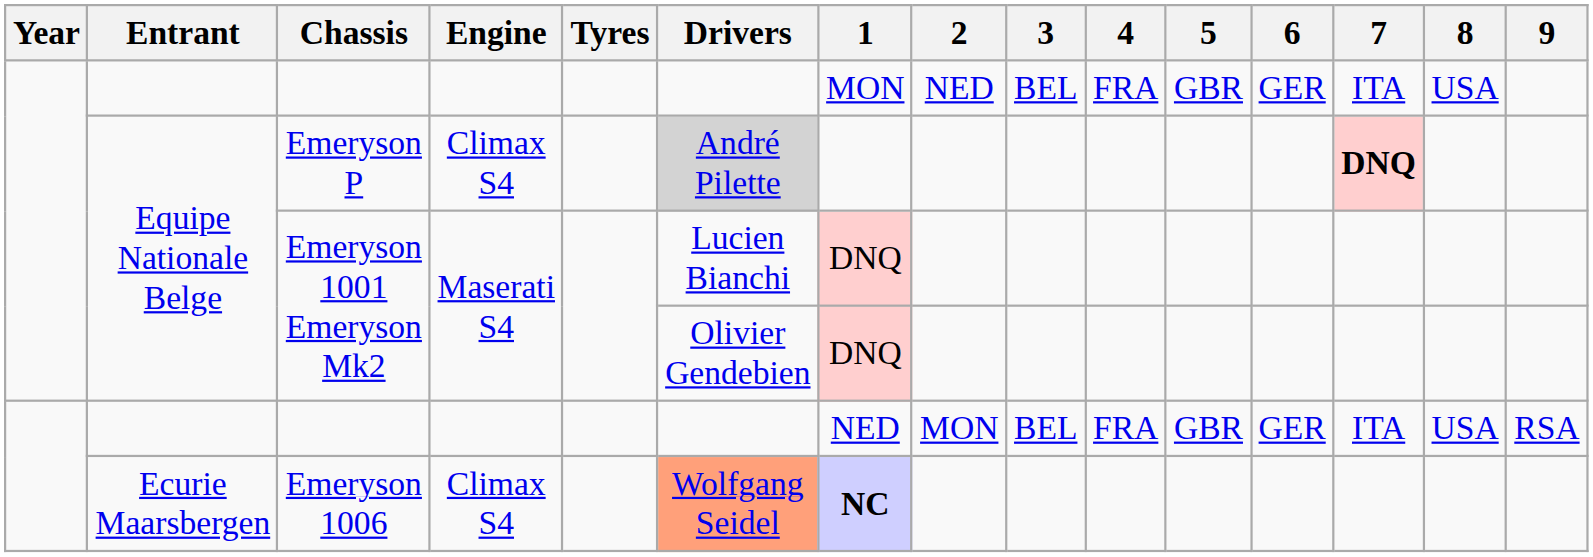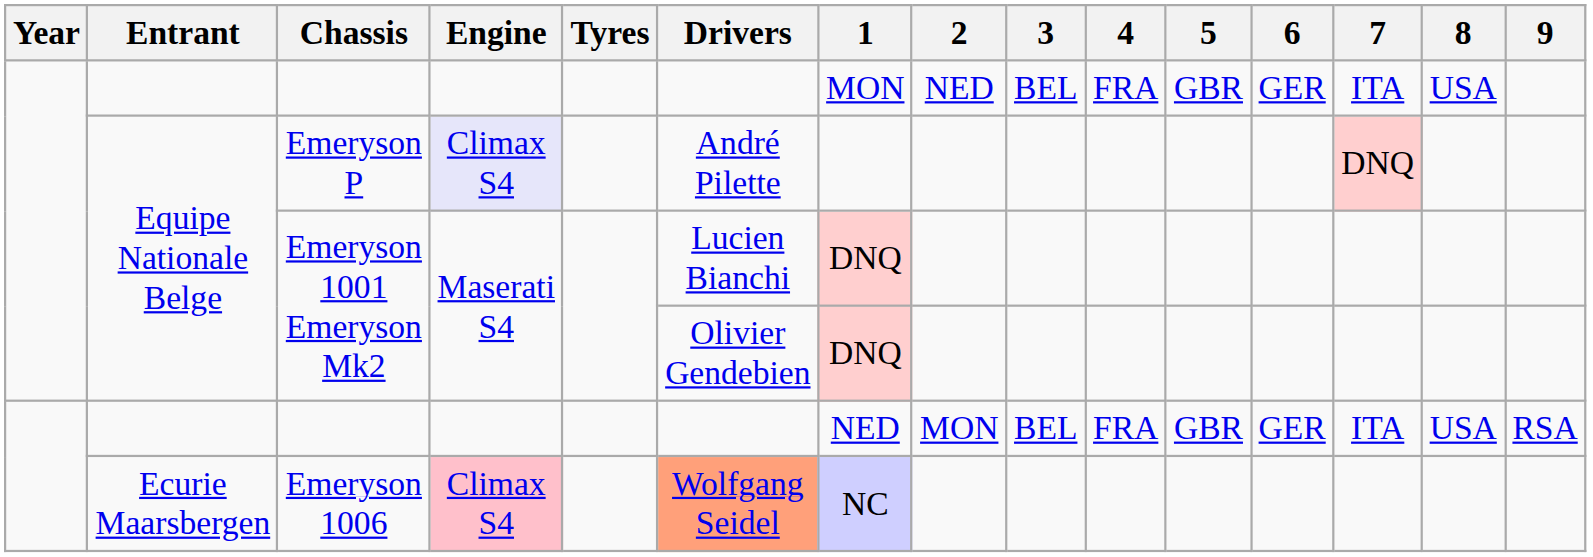(496, 163) no background -> (496, 163) lavender background
(738, 163) lightgrey background -> (738, 163) no background
(1379, 163) bold -> (1378, 163) normal
(496, 503) no background -> (496, 503) pink background
(865, 503) bold -> (865, 503) normal
